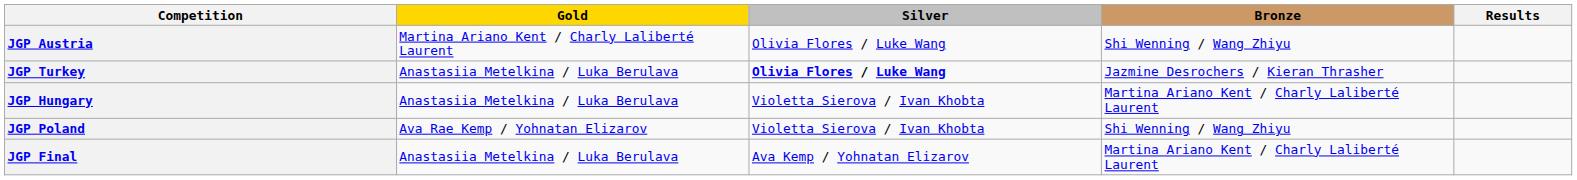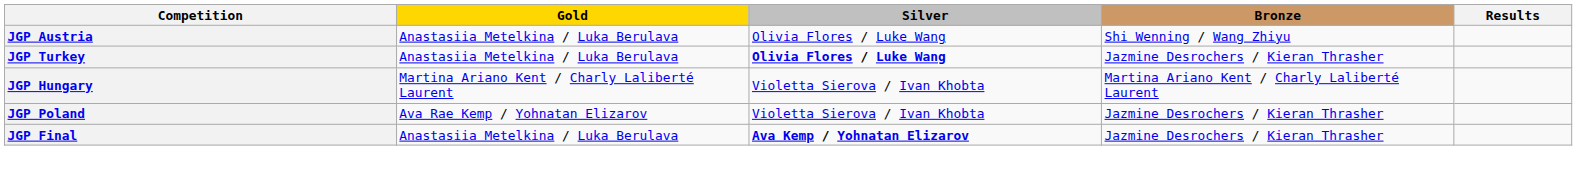(547, 43) Martina Ariano Kent / Charly Laliberté Laurent -> (539, 36) Anastasiia Metelkina / Luka Berulava
(539, 100) Anastasiia Metelkina / Luka Berulava -> (547, 85) Martina Ariano Kent / Charly Laliberté Laurent
(1198, 129) Shi Wenning / Wang Zhiyu -> (1244, 114) Jazmine Desrochers / Kieran Thrasher
(860, 157) normal -> (860, 135) bold
(1252, 157) Martina Ariano Kent / Charly Laliberté Laurent -> (1244, 135) Jazmine Desrochers / Kieran Thrasher
